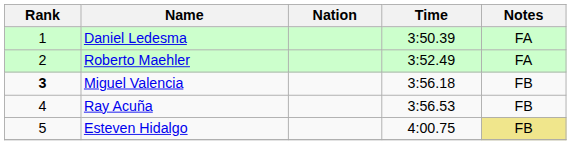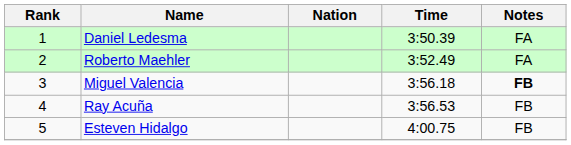(43, 83) bold -> (43, 83) normal
(524, 83) normal -> (524, 83) bold
(524, 128) khaki background -> (524, 128) no background
